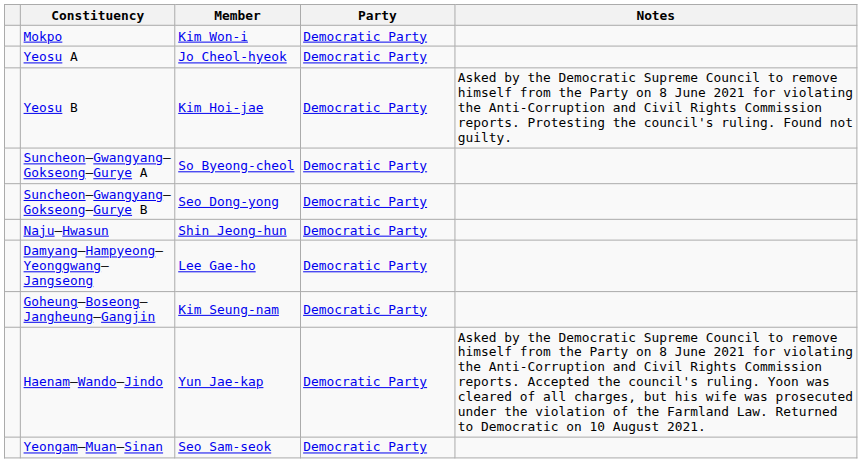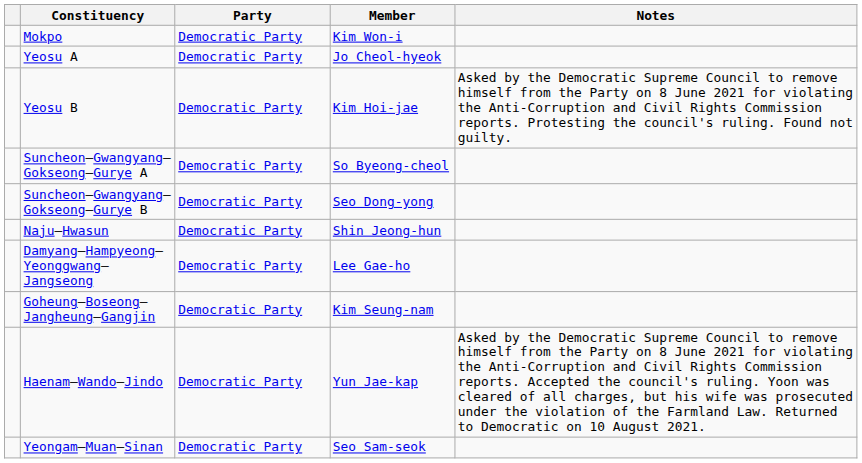columns swapped: (238, 15) <-> (377, 15)
